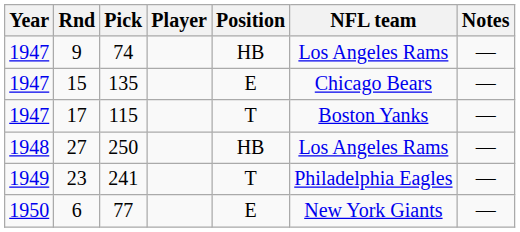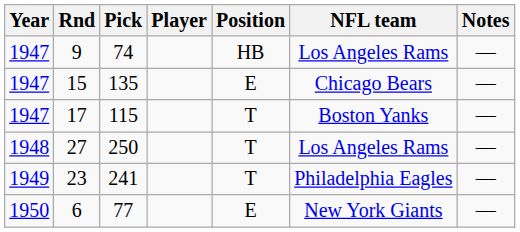(251, 147) HB -> (251, 147) T
